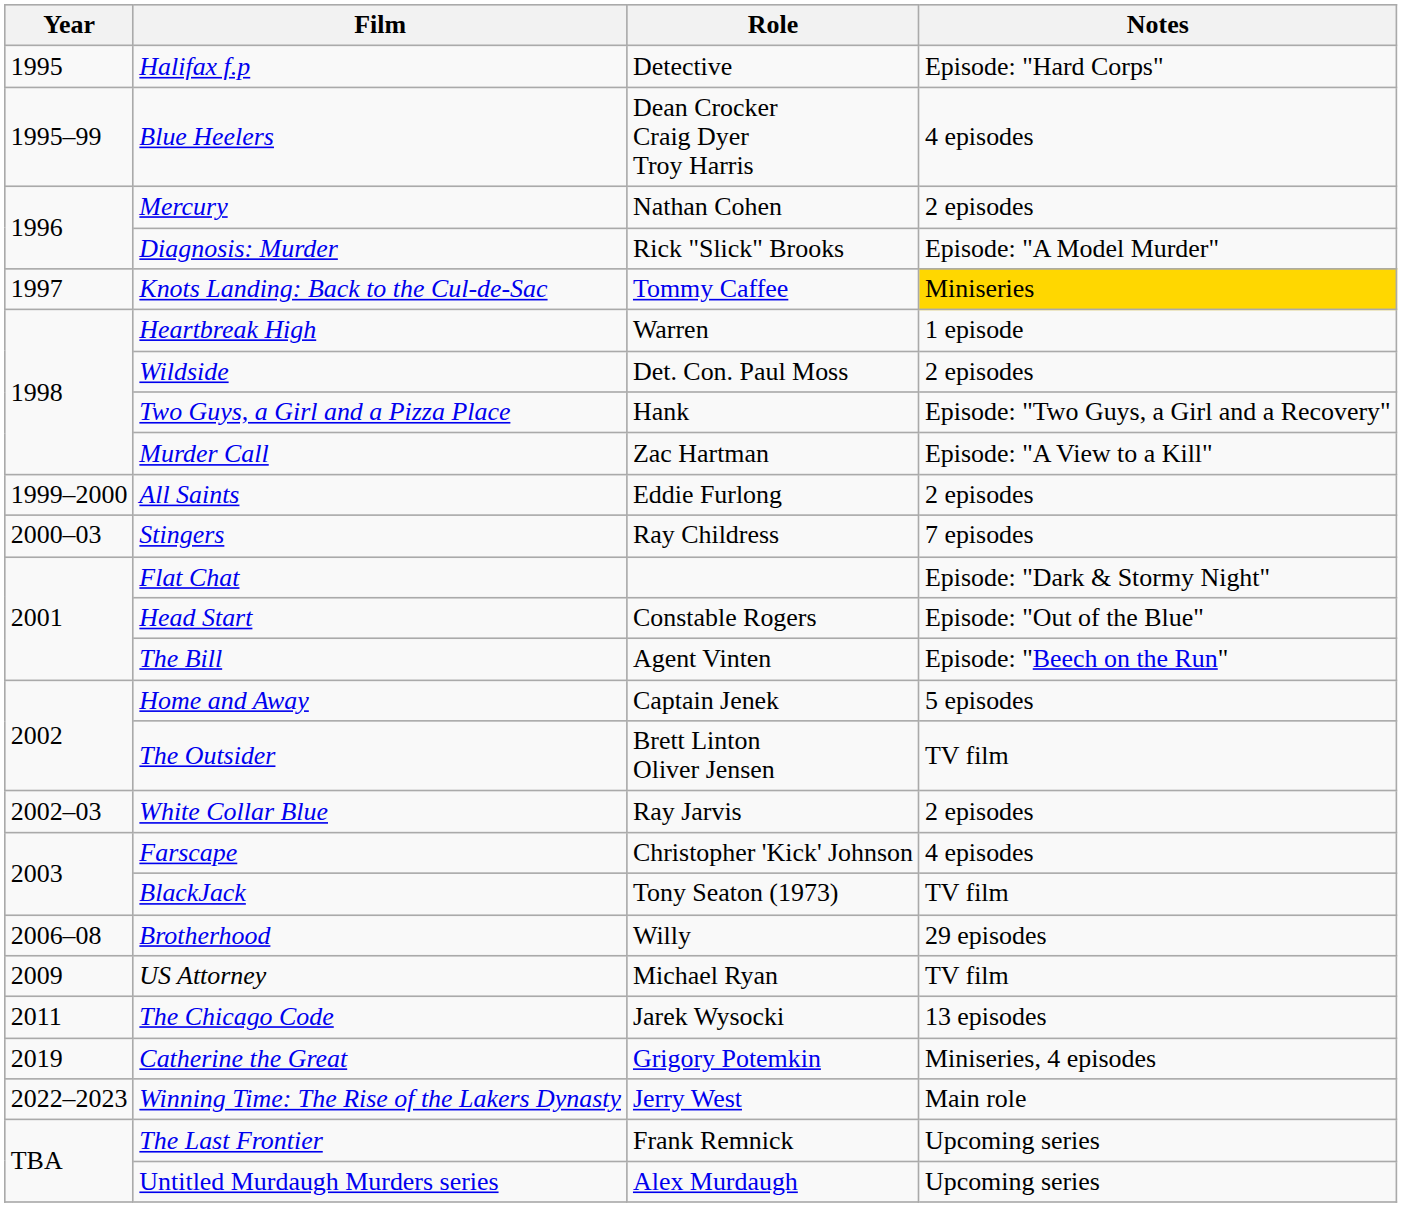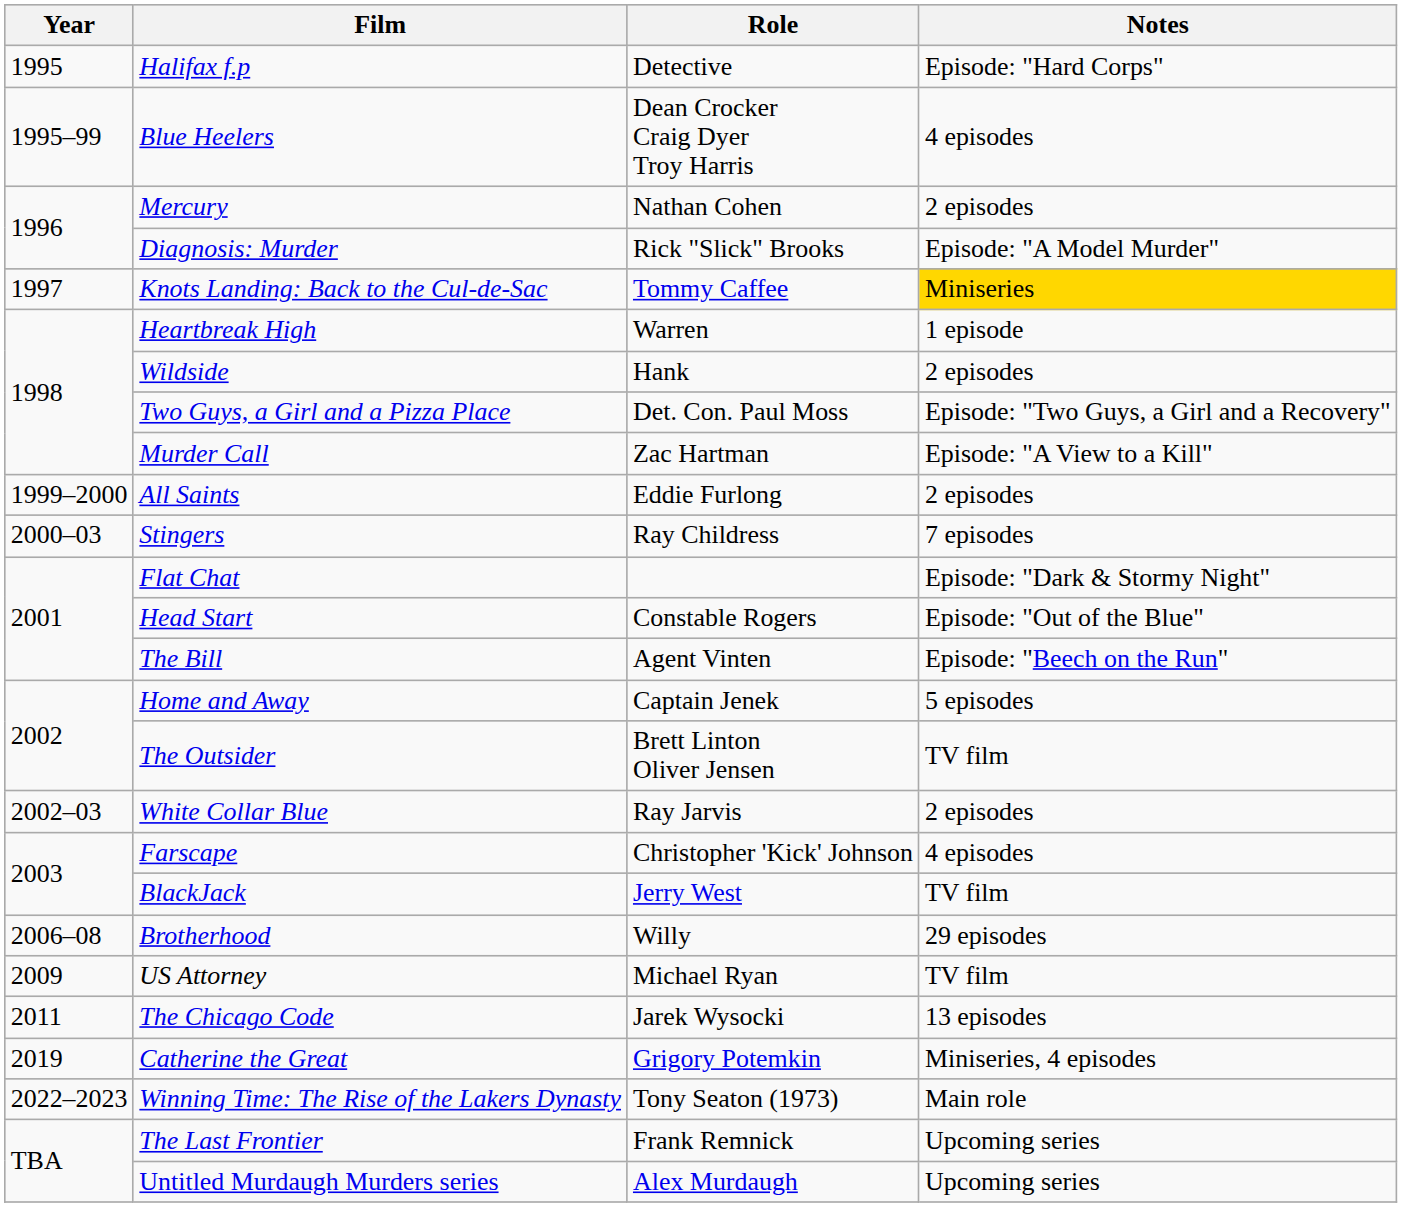(741, 371) Det. Con. Paul Moss -> (661, 371) Hank
(661, 412) Hank -> (741, 412) Det. Con. Paul Moss
(736, 893) Tony Seaton (1973) -> (687, 893) Jerry West
(687, 1099) Jerry West -> (736, 1099) Tony Seaton (1973)
